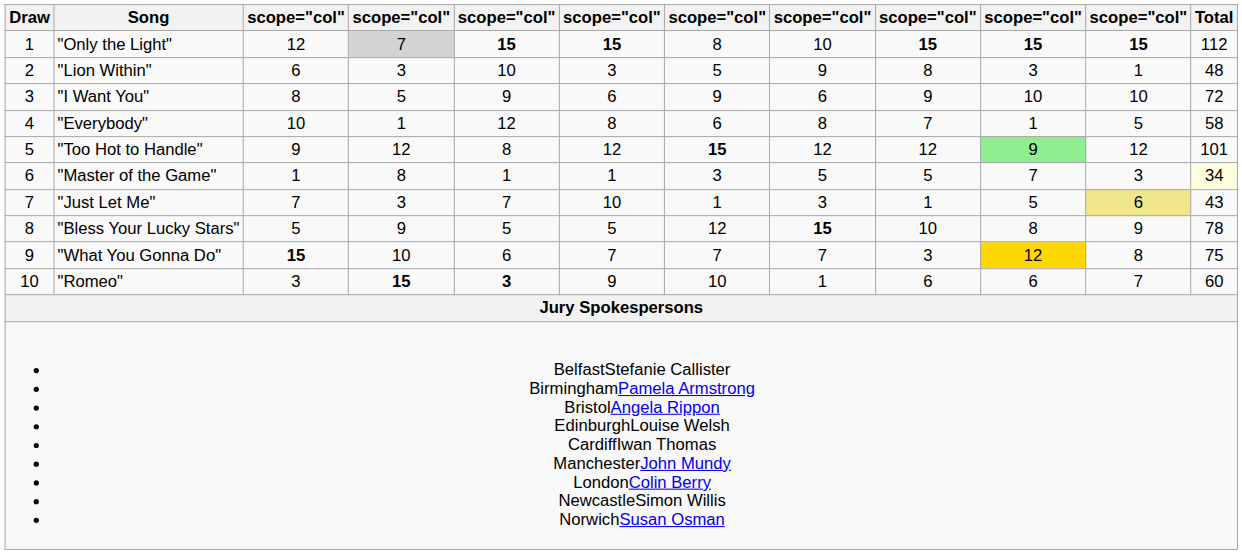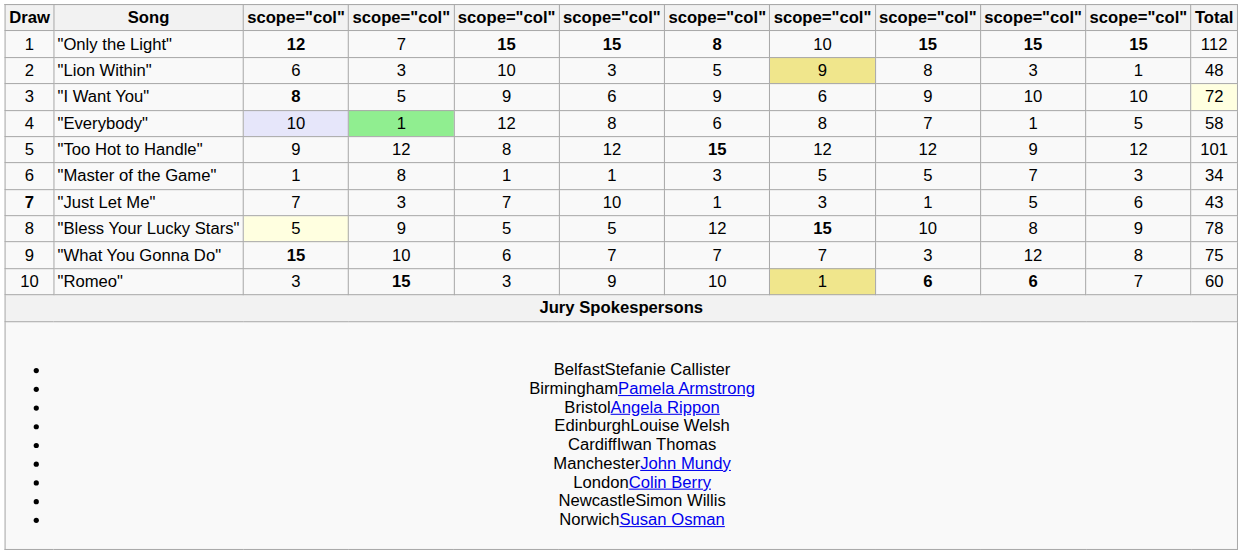(296, 44) normal -> (296, 44) bold
(401, 44) lightgrey background -> (401, 44) no background
(717, 44) normal -> (717, 44) bold
(823, 70) no background -> (823, 70) khaki background
(296, 96) normal -> (296, 96) bold
(1214, 96) no background -> (1214, 96) lightyellow background
(296, 123) no background -> (296, 123) lavender background
(401, 123) no background -> (401, 123) lightgreen background
(1033, 149) lightgreen background -> (1033, 149) no background
(1214, 176) lightyellow background -> (1214, 176) no background
(30, 202) normal -> (30, 202) bold
(1138, 202) khaki background -> (1138, 202) no background
(296, 228) no background -> (296, 228) lightyellow background
(1033, 255) gold background -> (1033, 255) no background
(507, 281) bold -> (507, 281) normal
(823, 281) no background -> (823, 281) khaki background
(928, 281) normal -> (928, 281) bold
(1033, 281) normal -> (1033, 281) bold
